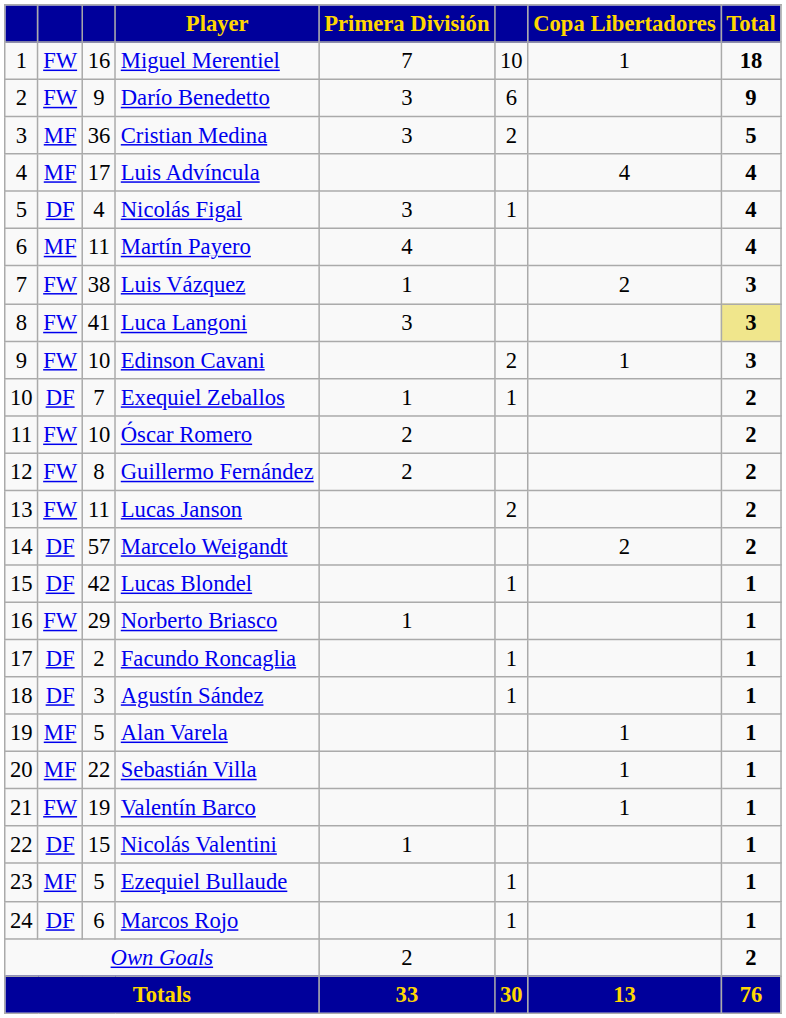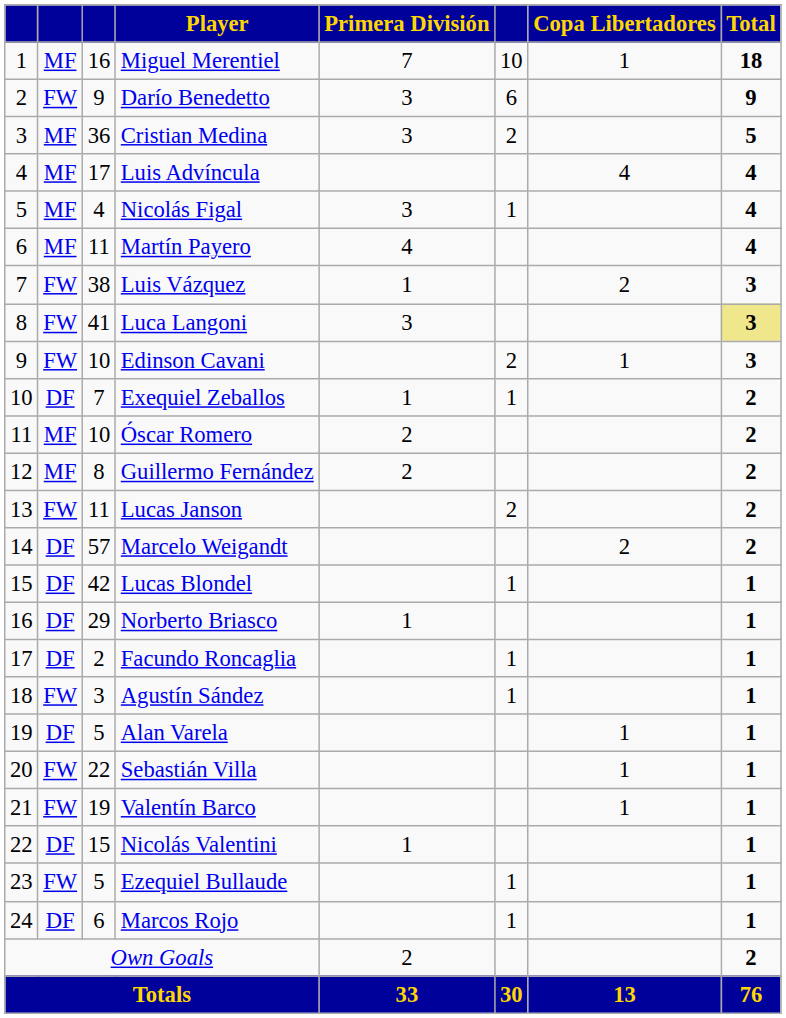(60, 60) FW -> (60, 60) MF
(60, 210) DF -> (60, 210) MF
(60, 434) FW -> (60, 434) MF
(60, 471) FW -> (60, 471) MF
(60, 620) FW -> (60, 620) DF
(60, 695) DF -> (60, 695) FW
(60, 732) MF -> (60, 732) DF
(60, 770) MF -> (60, 770) FW
(60, 882) MF -> (60, 882) FW
